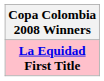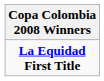(52, 57) pink background -> (52, 57) no background
